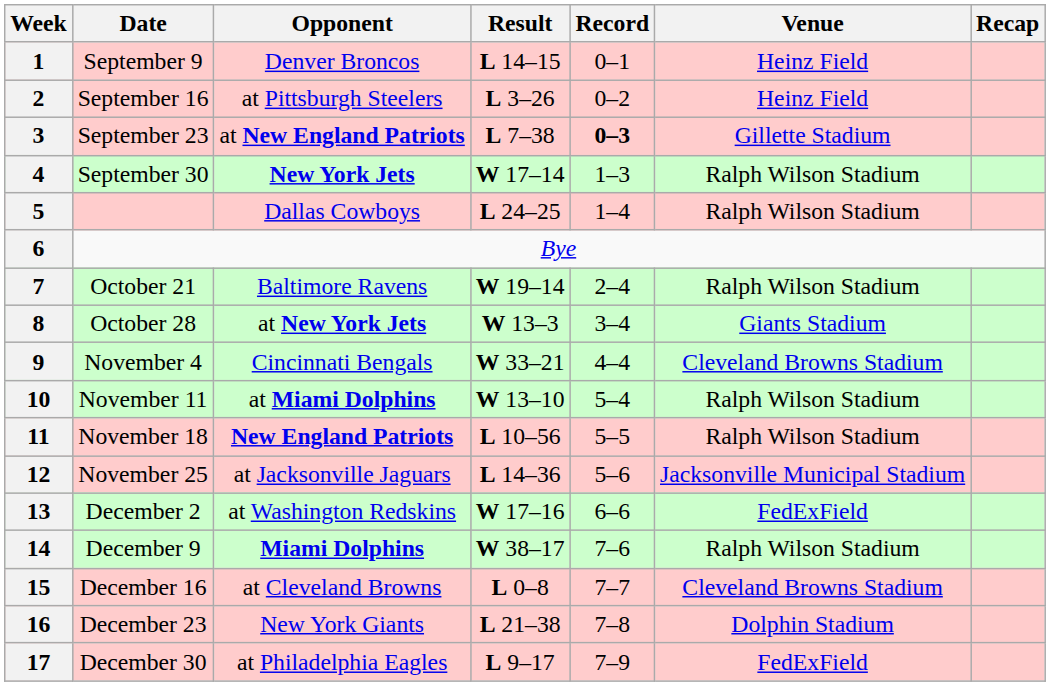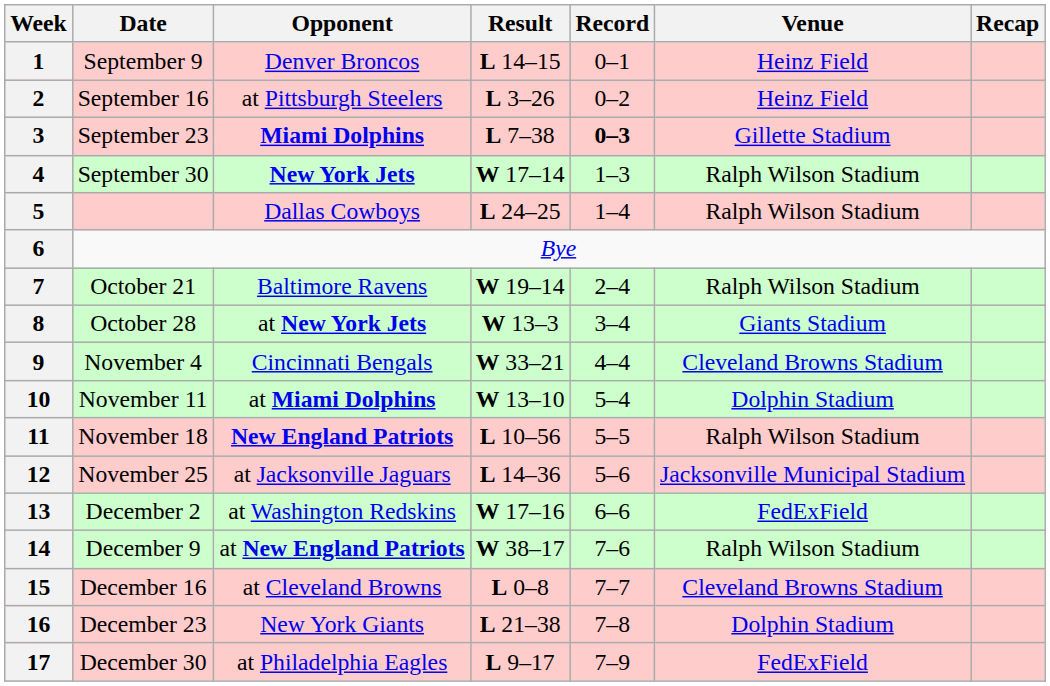(342, 135) at New England Patriots -> (342, 135) Miami Dolphins
(813, 398) Ralph Wilson Stadium -> (813, 398) Dolphin Stadium
(342, 549) Miami Dolphins -> (342, 549) at New England Patriots
